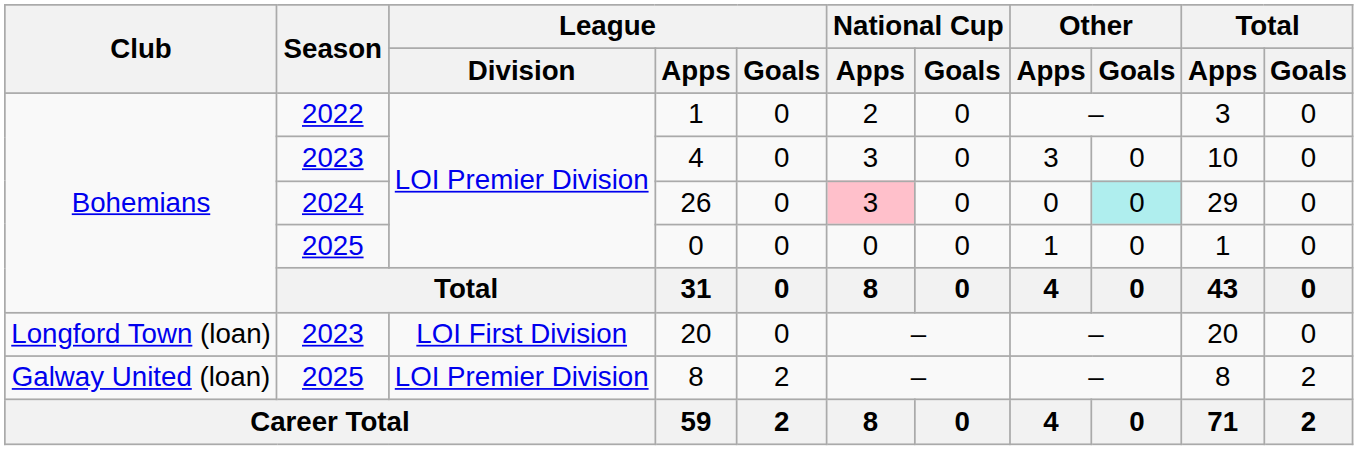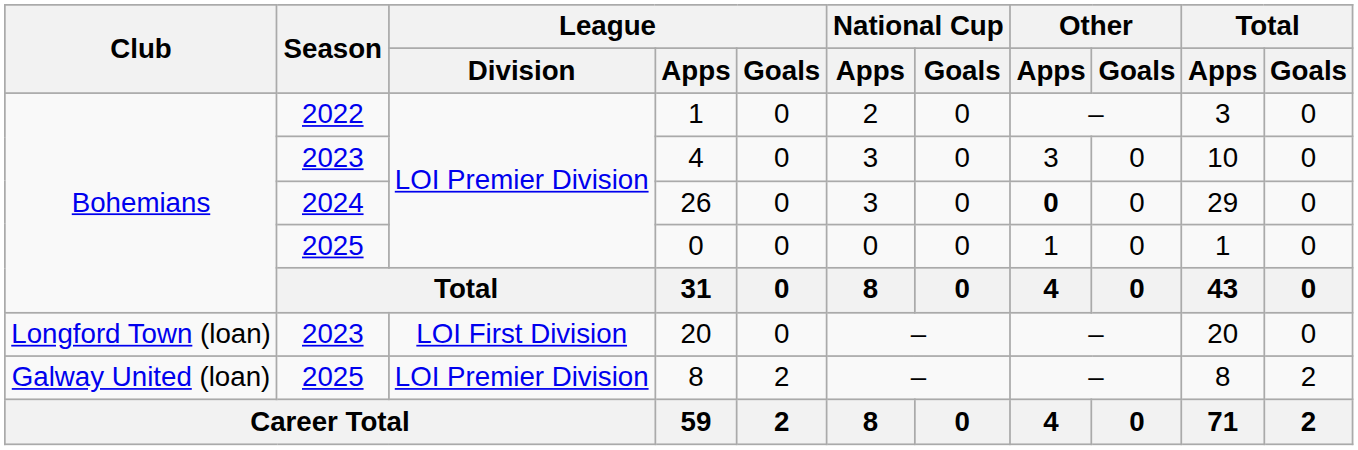(870, 202) pink background -> (870, 202) no background
(1051, 202) normal -> (1051, 202) bold
(1137, 202) paleturquoise background -> (1137, 202) no background
